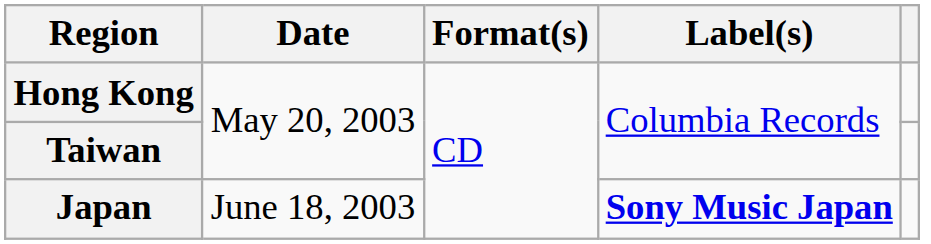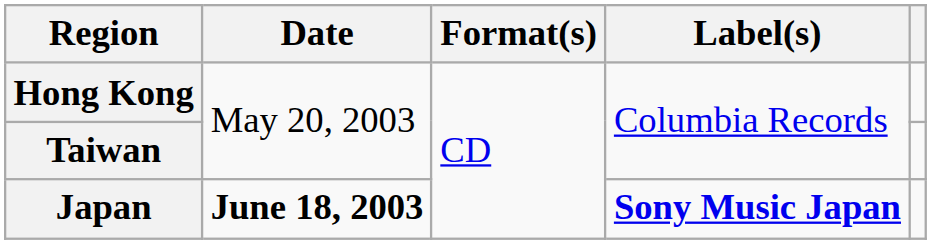(313, 207) normal -> (317, 207) bold
